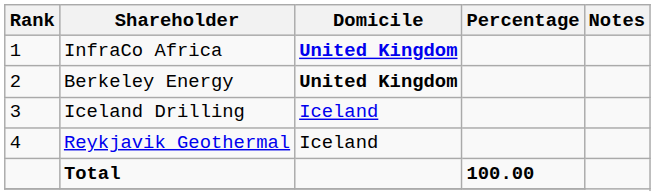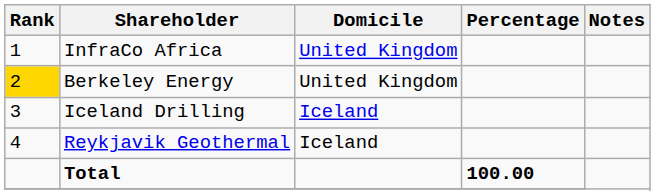(378, 51) bold -> (378, 51) normal
(15, 82) no background -> (15, 82) gold background
(378, 82) bold -> (378, 82) normal
